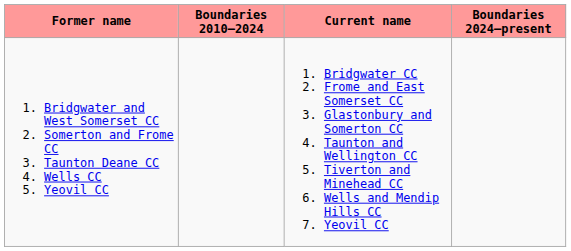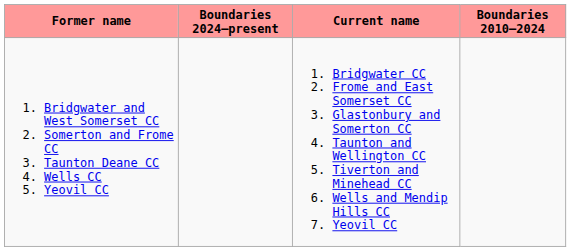columns swapped: (231, 21) <-> (508, 21)
